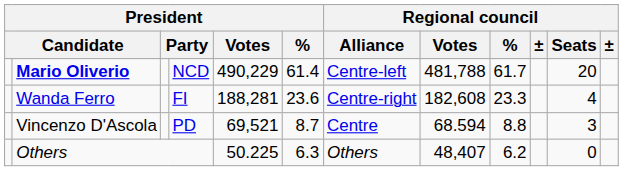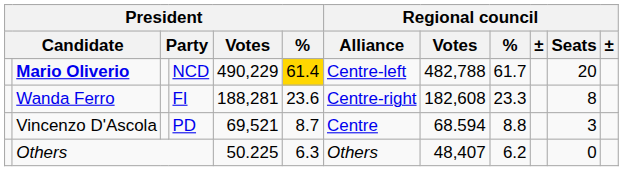(303, 71) no background -> (303, 71) gold background
(455, 71) 481,788 -> (455, 71) 482,788
(592, 98) 4 -> (592, 98) 8
